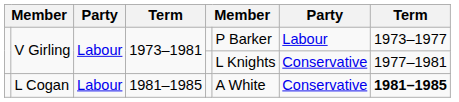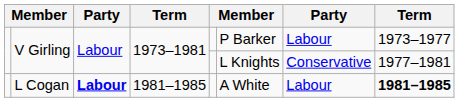(100, 85) normal -> (102, 85) bold
(325, 85) Conservative -> (309, 85) Labour
